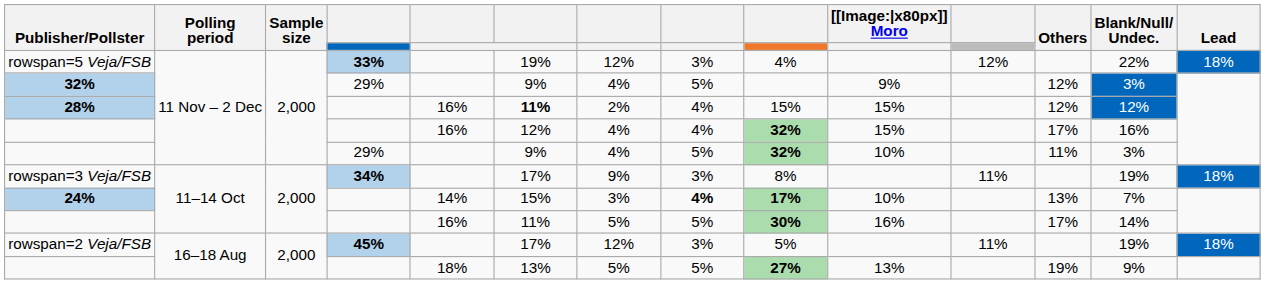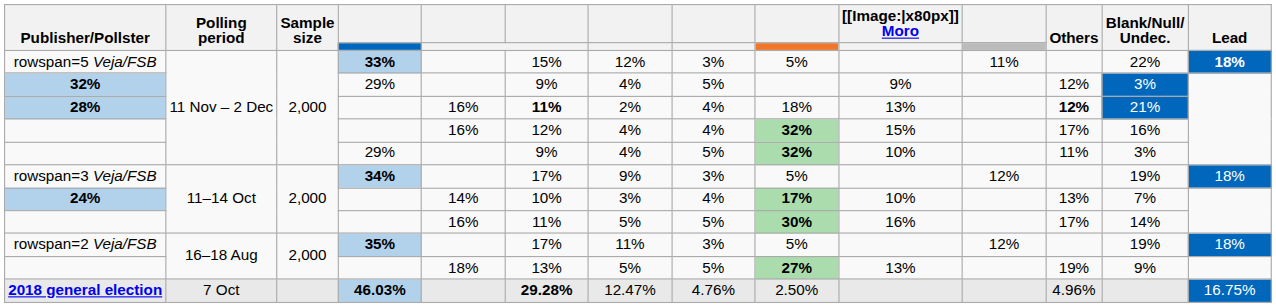(535, 61) 19% -> (547, 61) 15%
(786, 61) 4% -> (797, 61) 5%
(993, 61) 12% -> (1004, 61) 11%
(1219, 61) normal -> (1230, 61) bold
(786, 107) 15% -> (797, 107) 18%
(889, 107) 15% -> (900, 107) 13%
(1063, 107) normal -> (1074, 107) bold
(1134, 107) 12% -> (1145, 107) 21%
(786, 175) 8% -> (797, 175) 5%
(993, 175) 11% -> (1004, 175) 12%
(535, 198) 15% -> (547, 198) 10%
(702, 198) bold -> (713, 198) normal
(369, 244) 45% -> (380, 244) 35%
(619, 244) 12% -> (630, 244) 11%
(993, 244) 11% -> (1004, 244) 12%
+ row: (85, 290)
